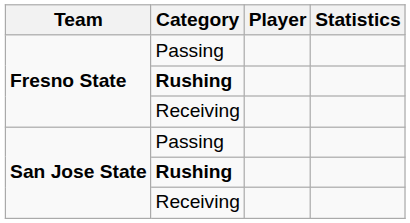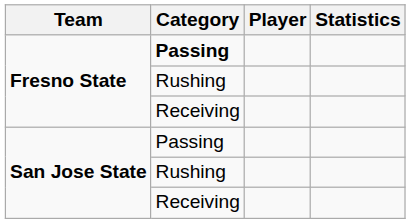(190, 50) normal -> (192, 50) bold
(194, 80) bold -> (191, 80) normal
(194, 172) bold -> (191, 172) normal
